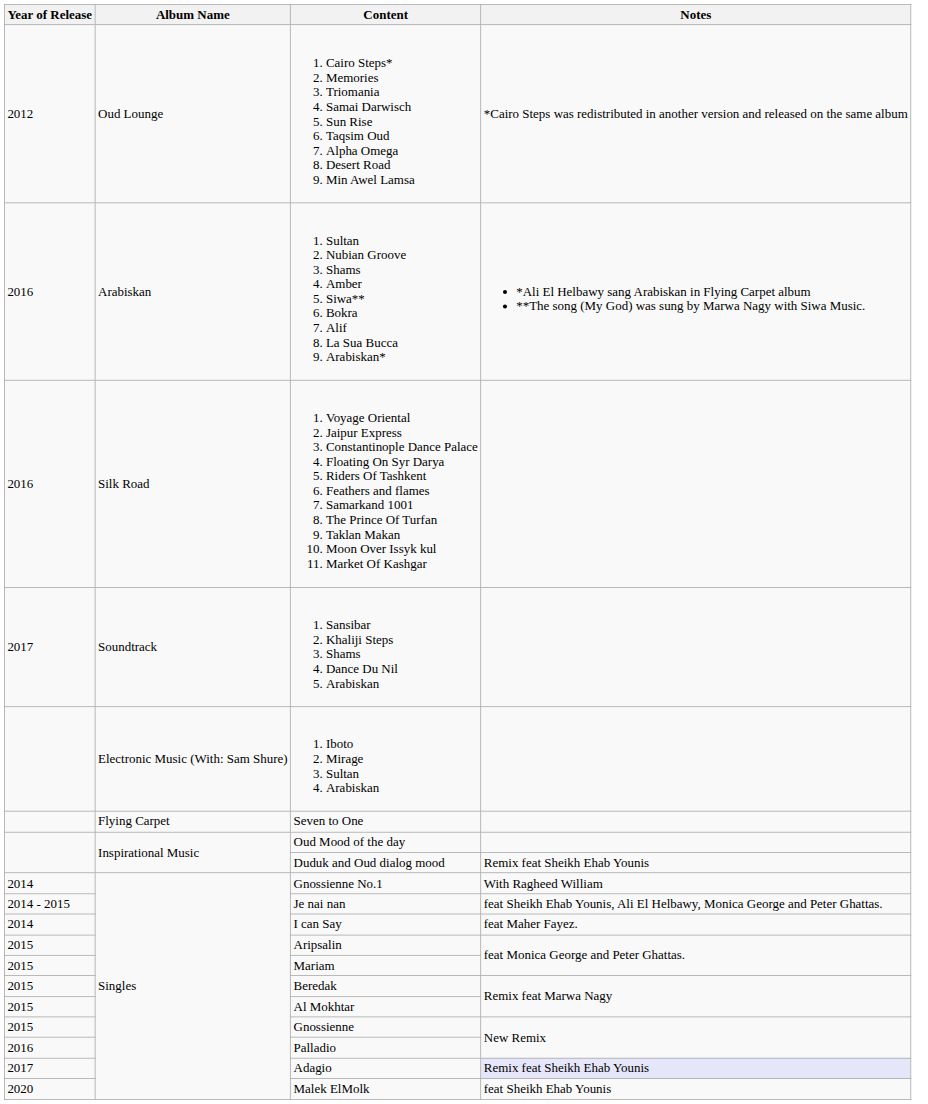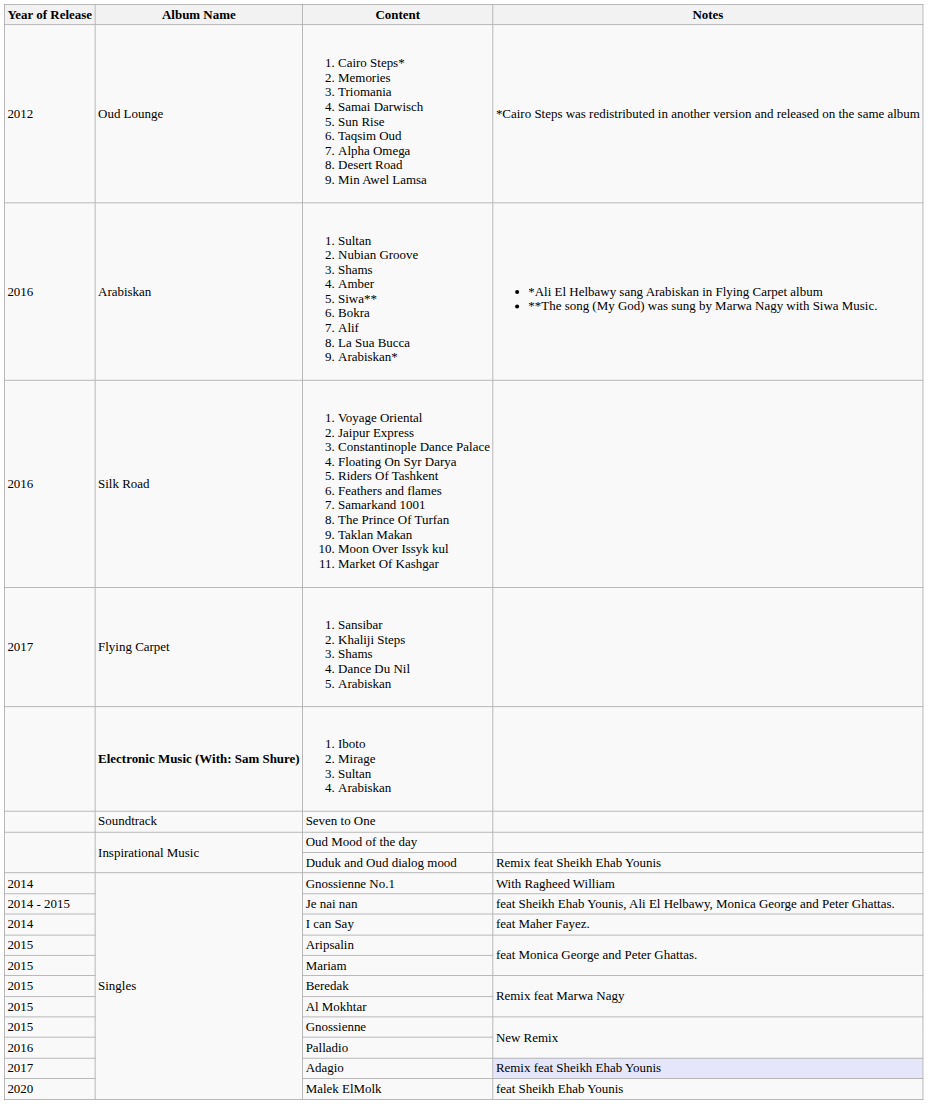(128, 646) Soundtrack -> (134, 646) Flying Carpet
(193, 759) normal -> (199, 759) bold
(134, 821) Flying Carpet -> (128, 821) Soundtrack
